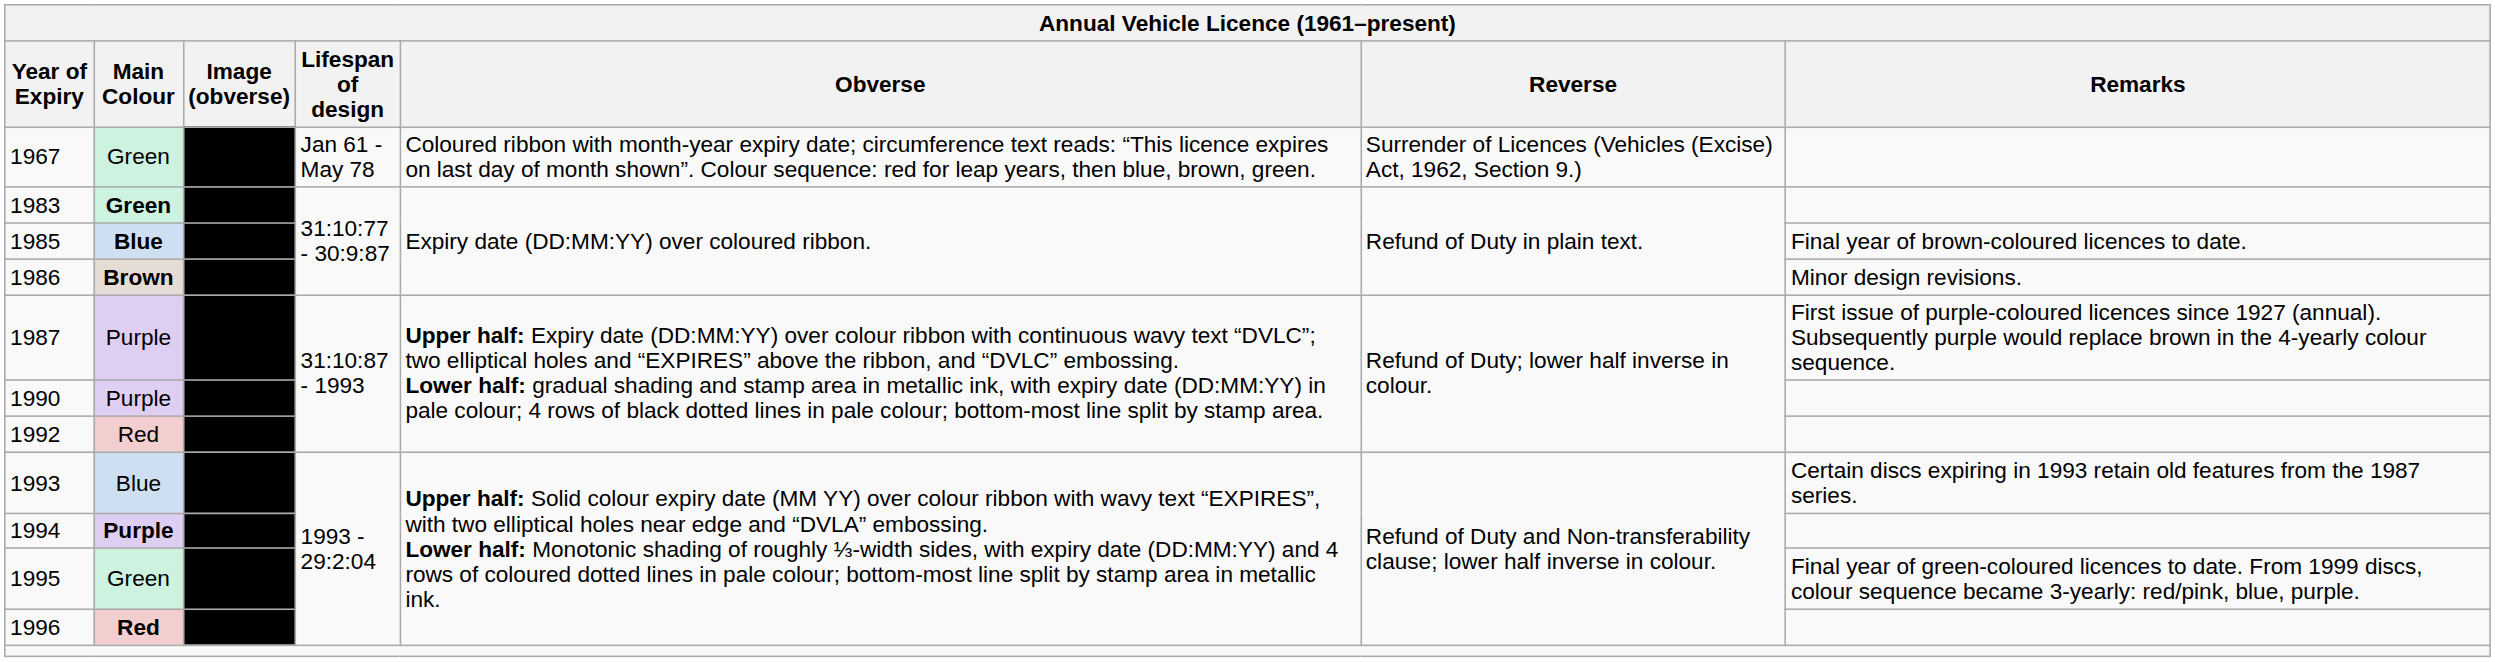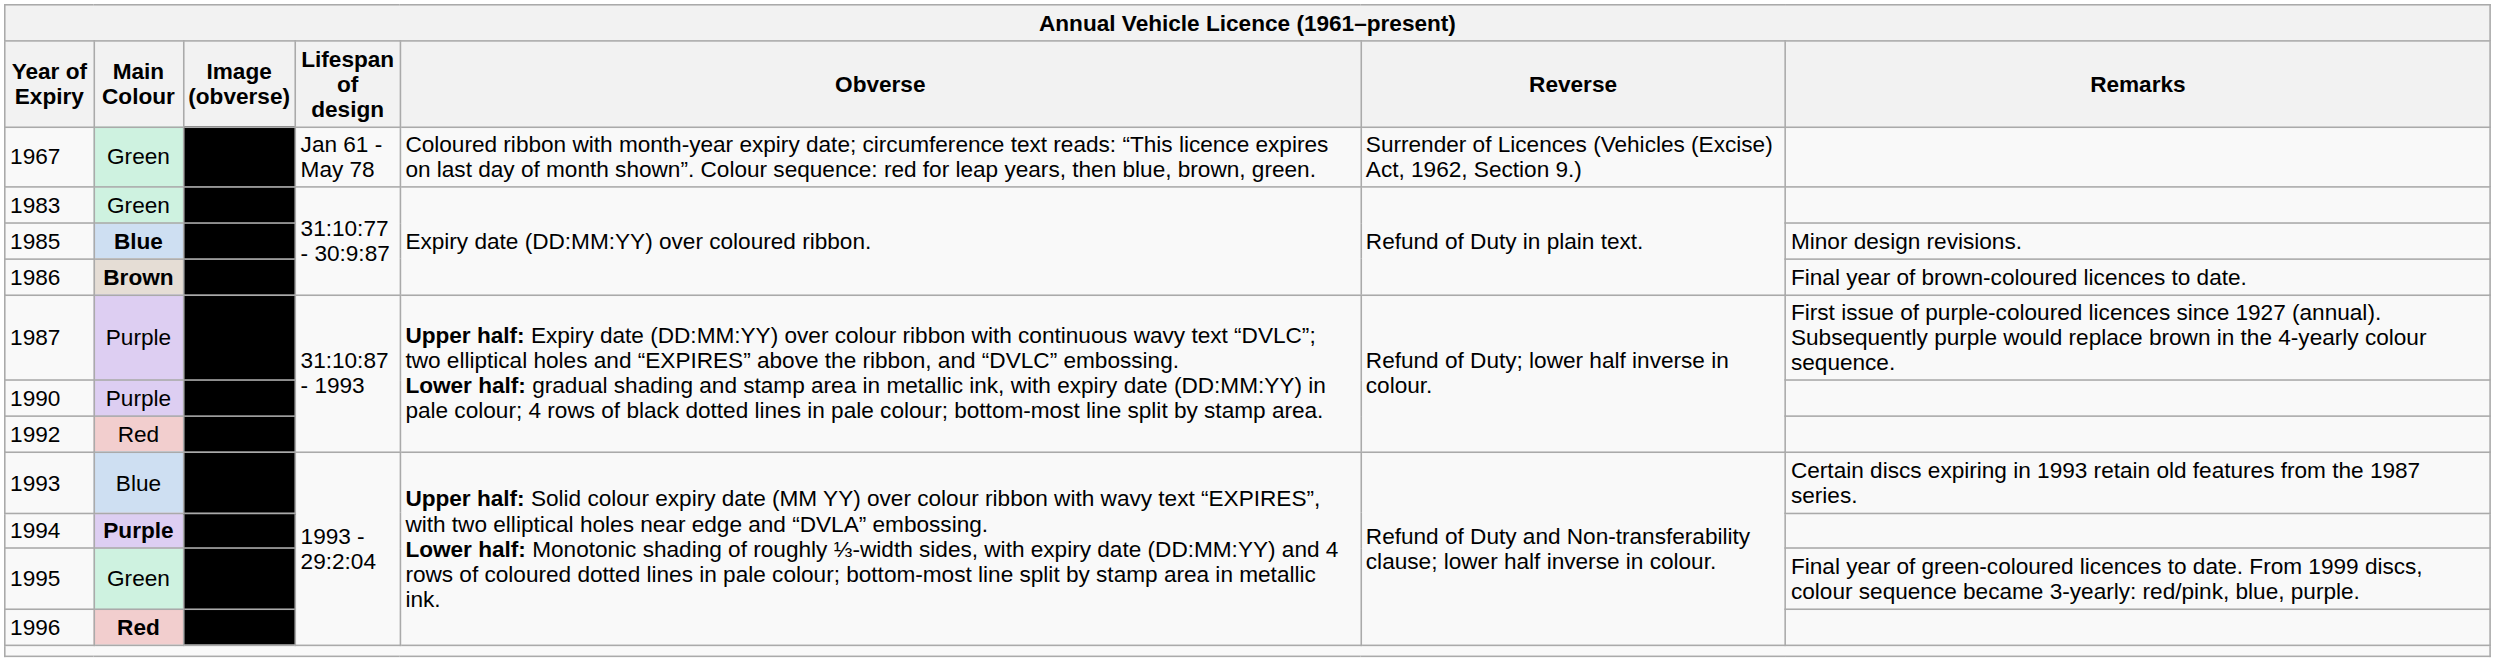(138, 206) bold -> (138, 206) normal
(2019, 241) Final year of brown-coloured licences to date. -> (1906, 241) Minor design revisions.
(1906, 277) Minor design revisions. -> (2019, 277) Final year of brown-coloured licences to date.
